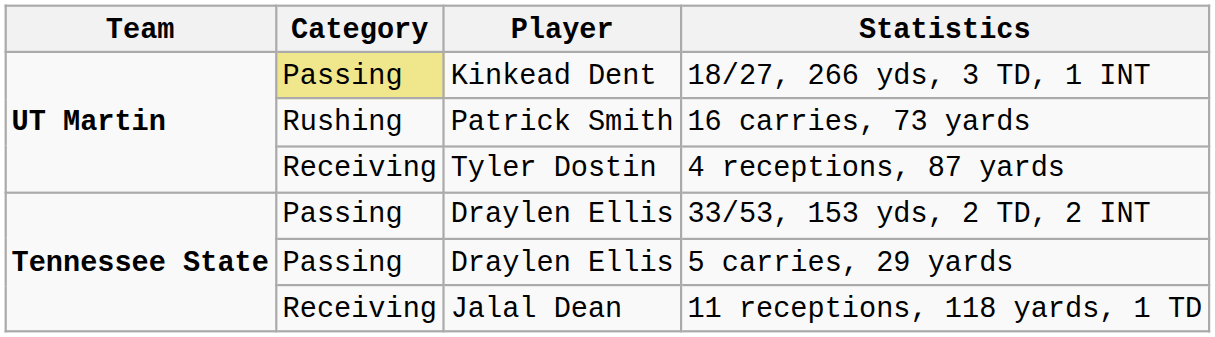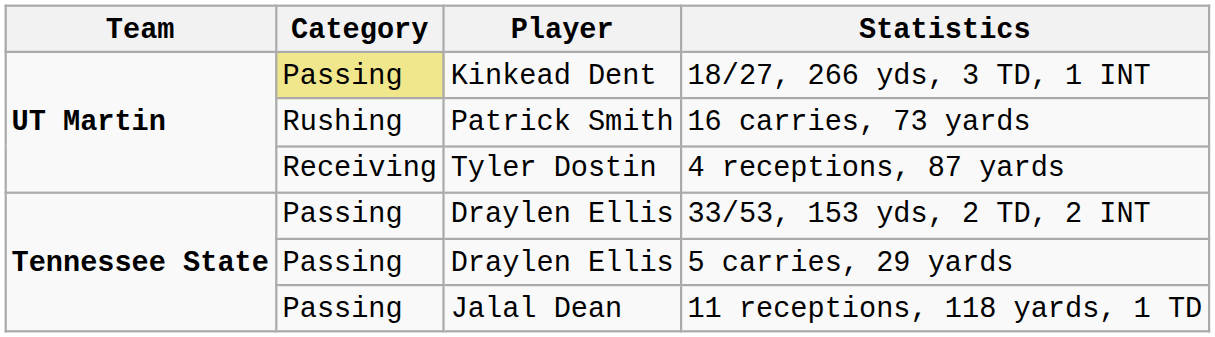(360, 309) Receiving -> (343, 309) Passing
